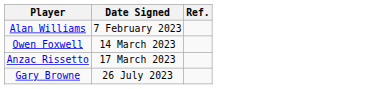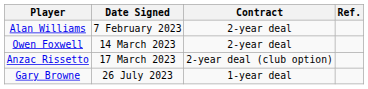+ column: (260, 12)
